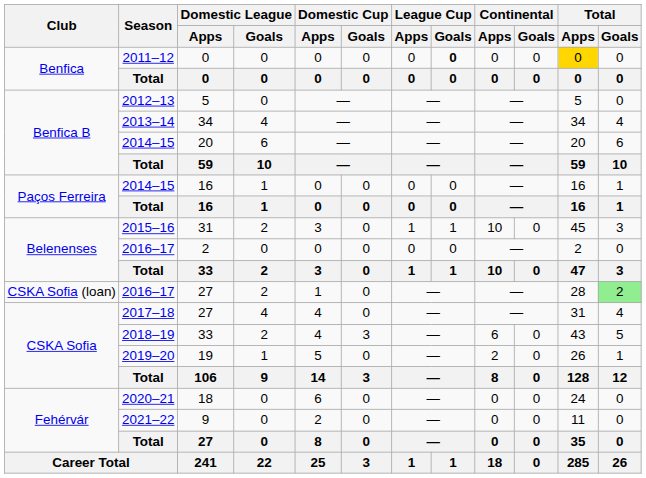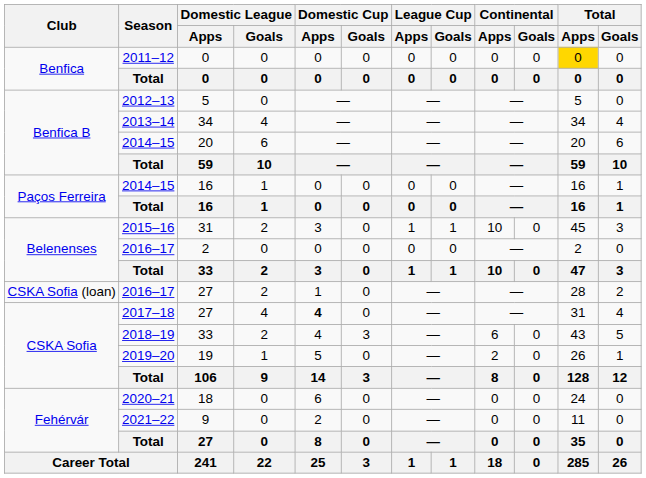(453, 57) bold -> (453, 57) normal
(620, 292) lightgreen background -> (620, 292) no background
(318, 313) normal -> (318, 313) bold
